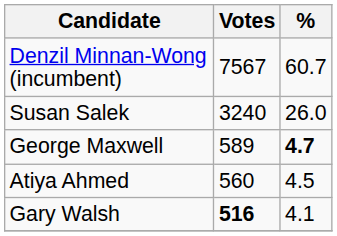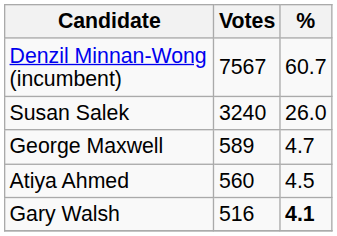(300, 146) bold -> (300, 146) normal
(237, 214) bold -> (237, 214) normal
(300, 214) normal -> (300, 214) bold
